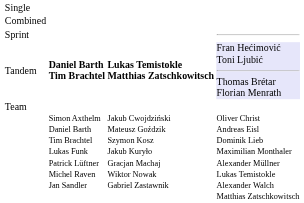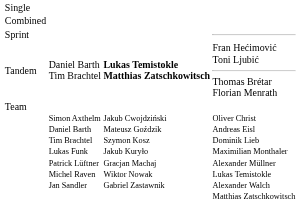(77, 70) bold -> (75, 70) normal
(258, 70) lavender background -> (254, 70) no background
